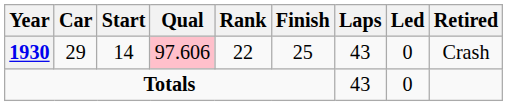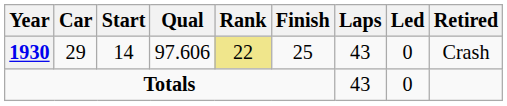(182, 52) pink background -> (182, 52) no background
(243, 52) no background -> (243, 52) khaki background
